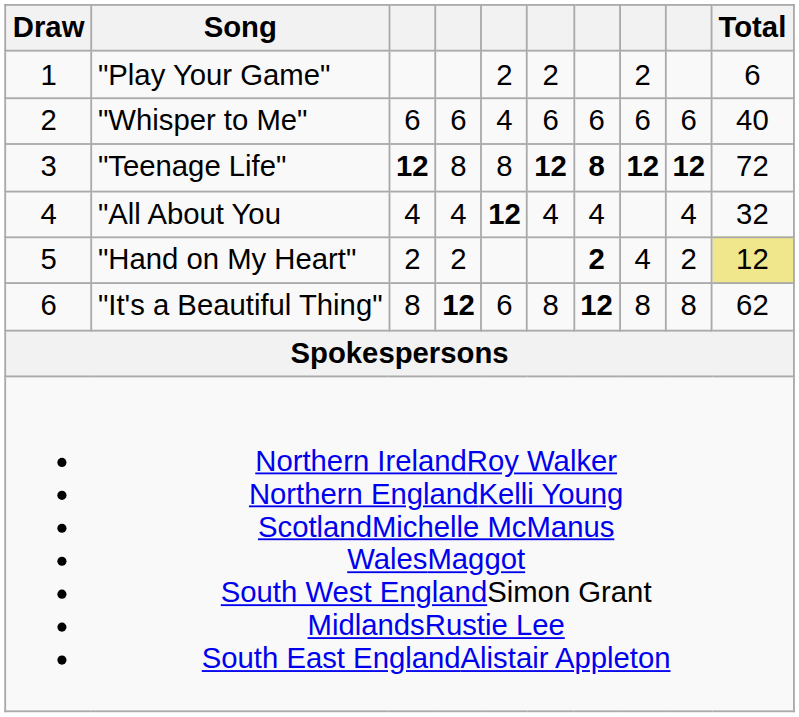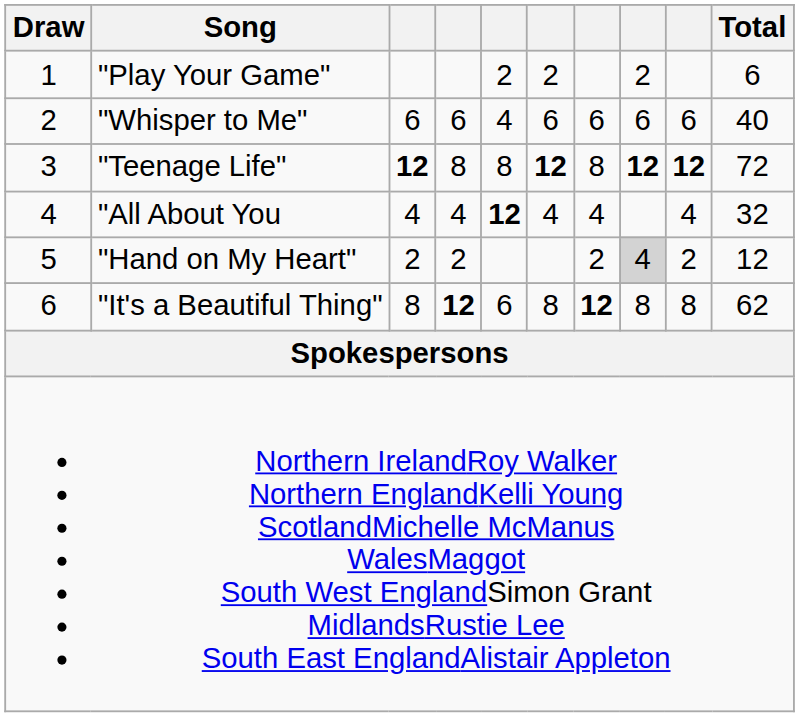(597, 167) bold -> (597, 167) normal
(597, 259) bold -> (597, 259) normal
(643, 259) no background -> (643, 259) lightgrey background
(752, 259) khaki background -> (752, 259) no background
